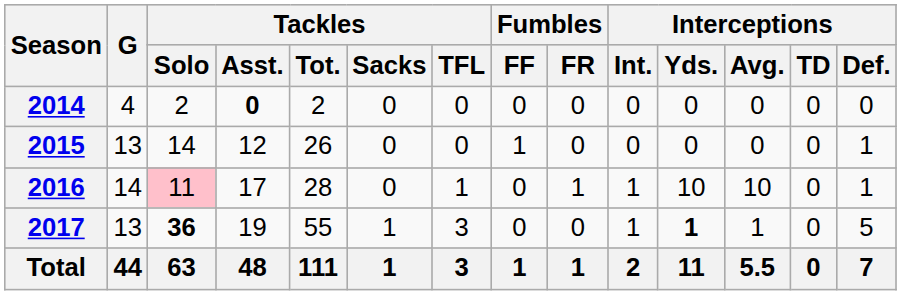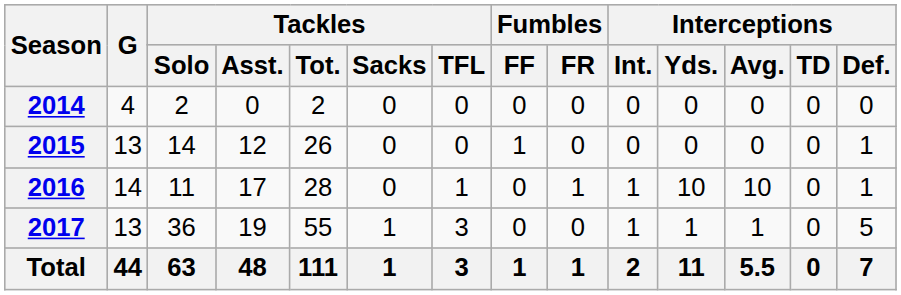(252, 106) bold -> (252, 106) normal
(182, 187) pink background -> (182, 187) no background
(182, 227) bold -> (182, 227) normal
(691, 227) bold -> (691, 227) normal
